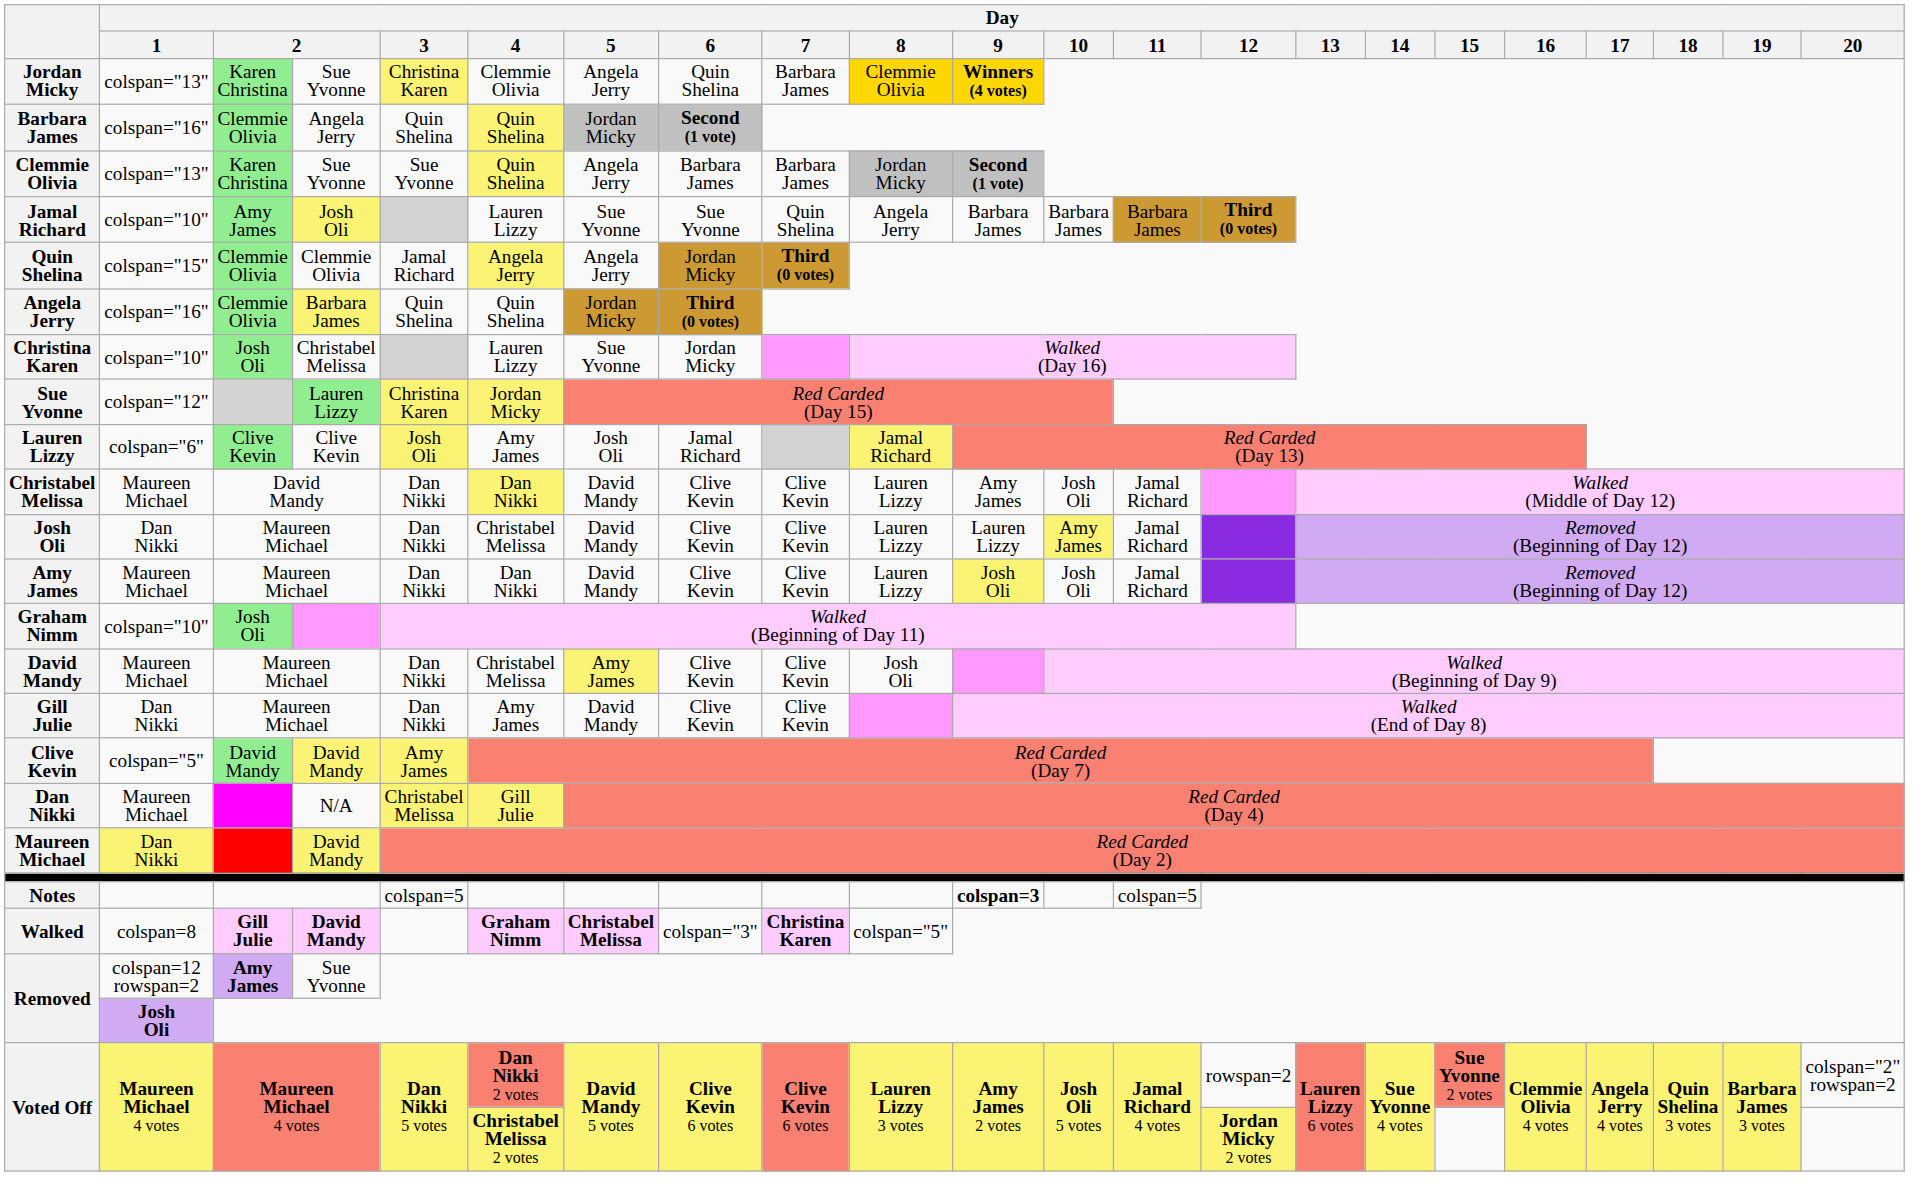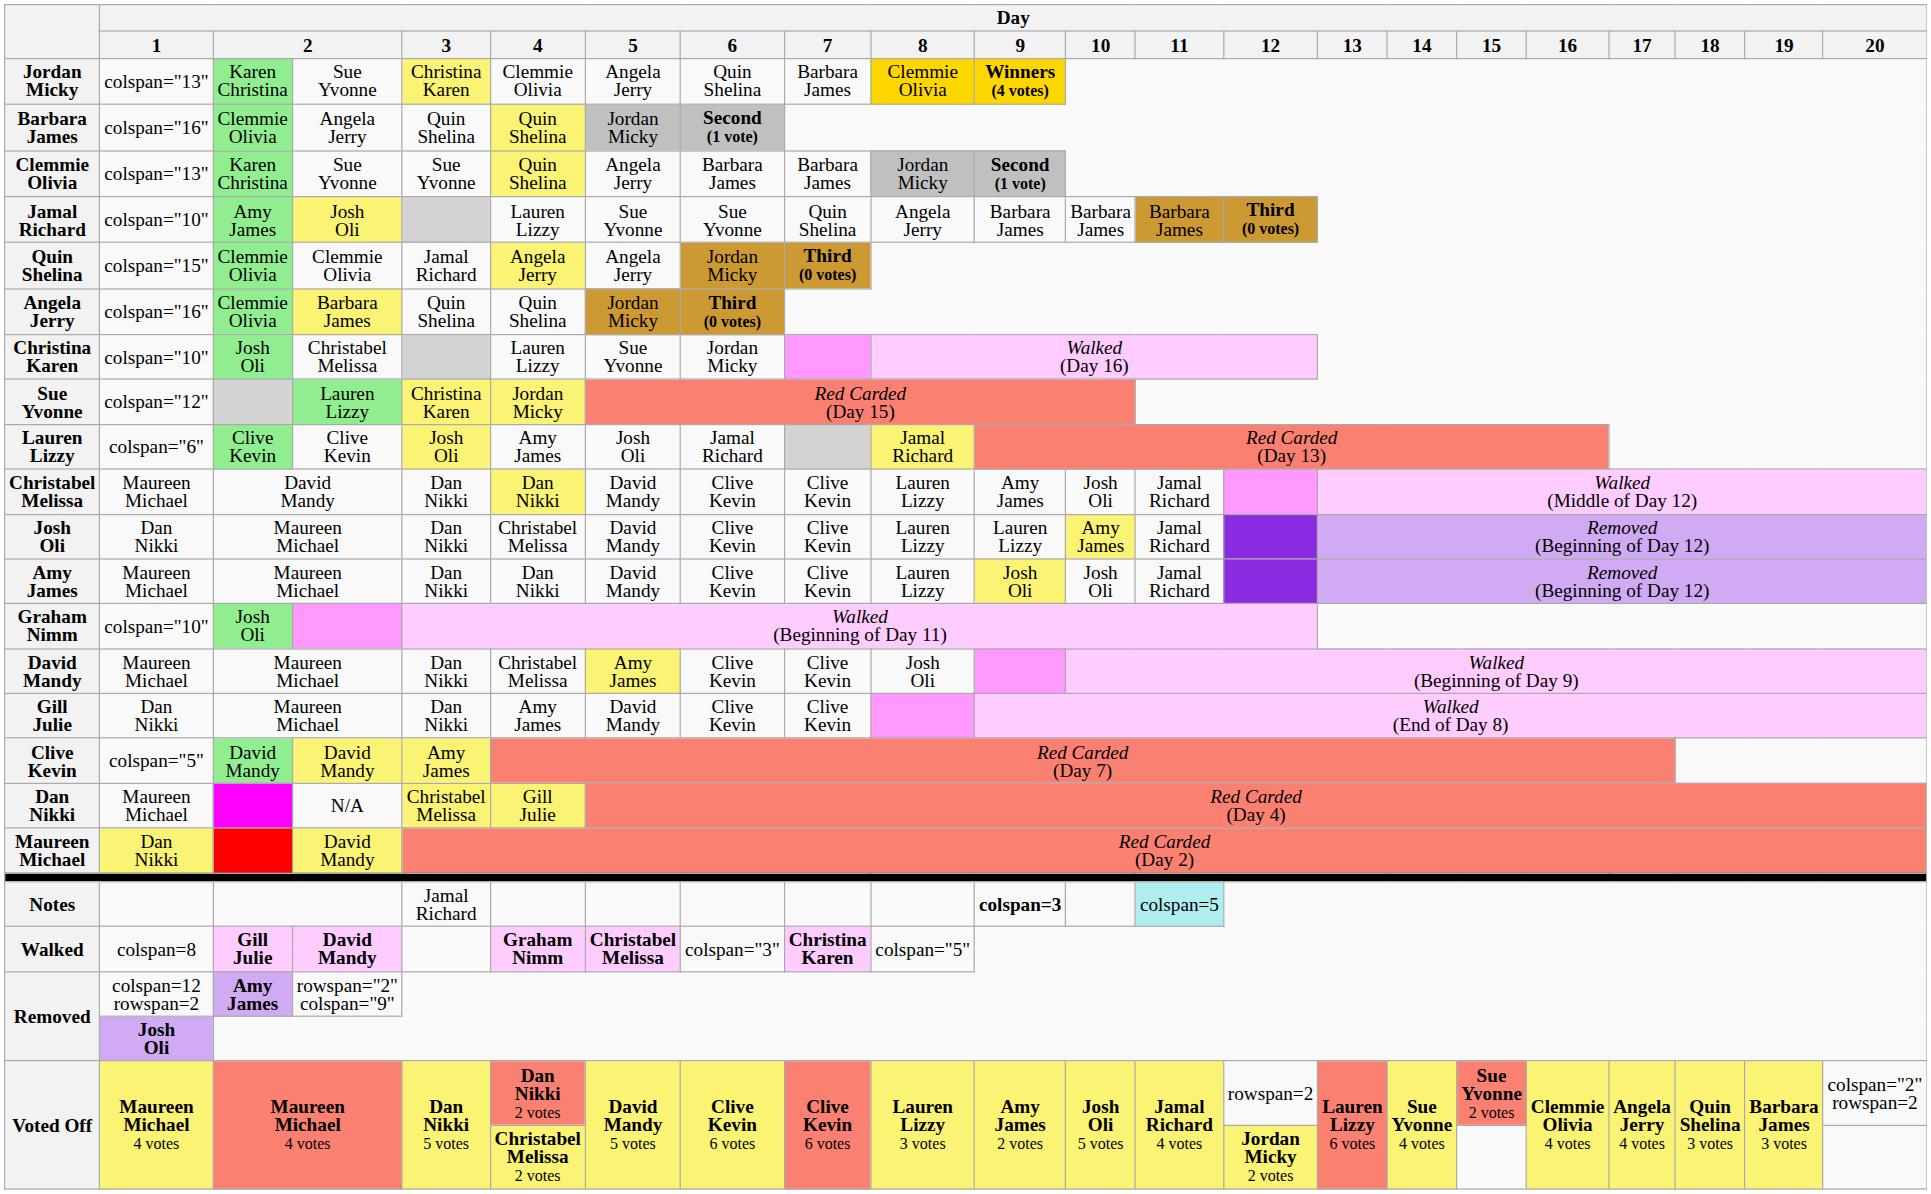(424, 895) colspan=5 -> (446, 904) Jamal Richard
(1157, 895) no background -> (1179, 904) paleturquoise background
(336, 976) Sue Yvonne -> (347, 994) rowspan="2" colspan="9"
